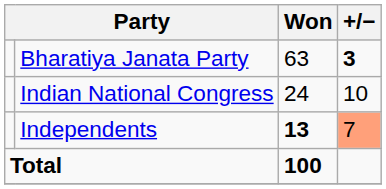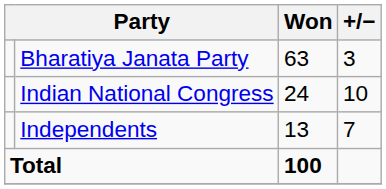(349, 58) bold -> (349, 58) normal
(297, 129) bold -> (297, 129) normal
(349, 129) lightsalmon background -> (349, 129) no background
